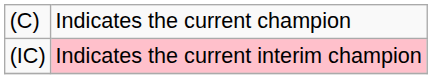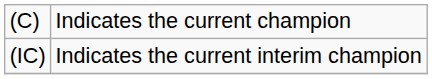(239, 55) pink background -> (239, 55) no background
